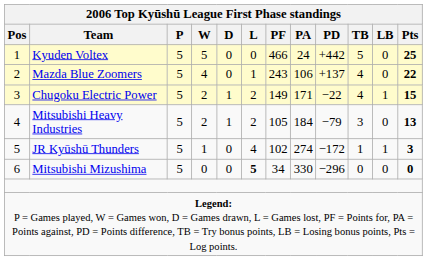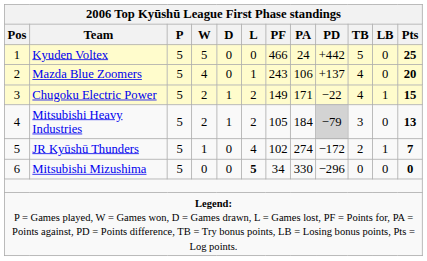(410, 74) 22 -> (410, 74) 20
(332, 121) no background -> (332, 121) lightgrey background
(360, 149) 1 -> (360, 149) 2
(410, 149) 3 -> (410, 149) 7
